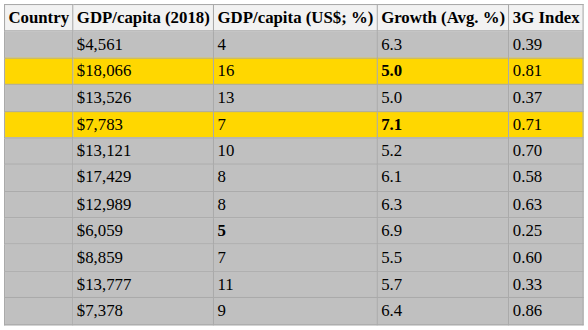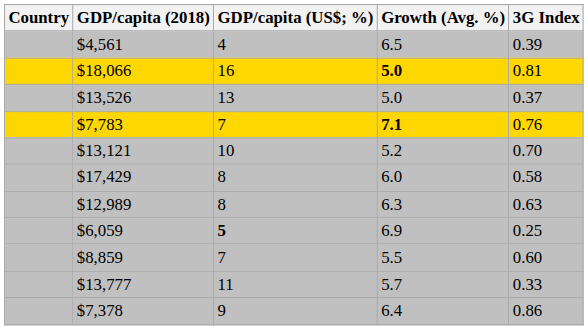(392, 44) 6.3 -> (392, 44) 6.5
(528, 124) 0.71 -> (528, 124) 0.76
(392, 177) 6.1 -> (392, 177) 6.0
